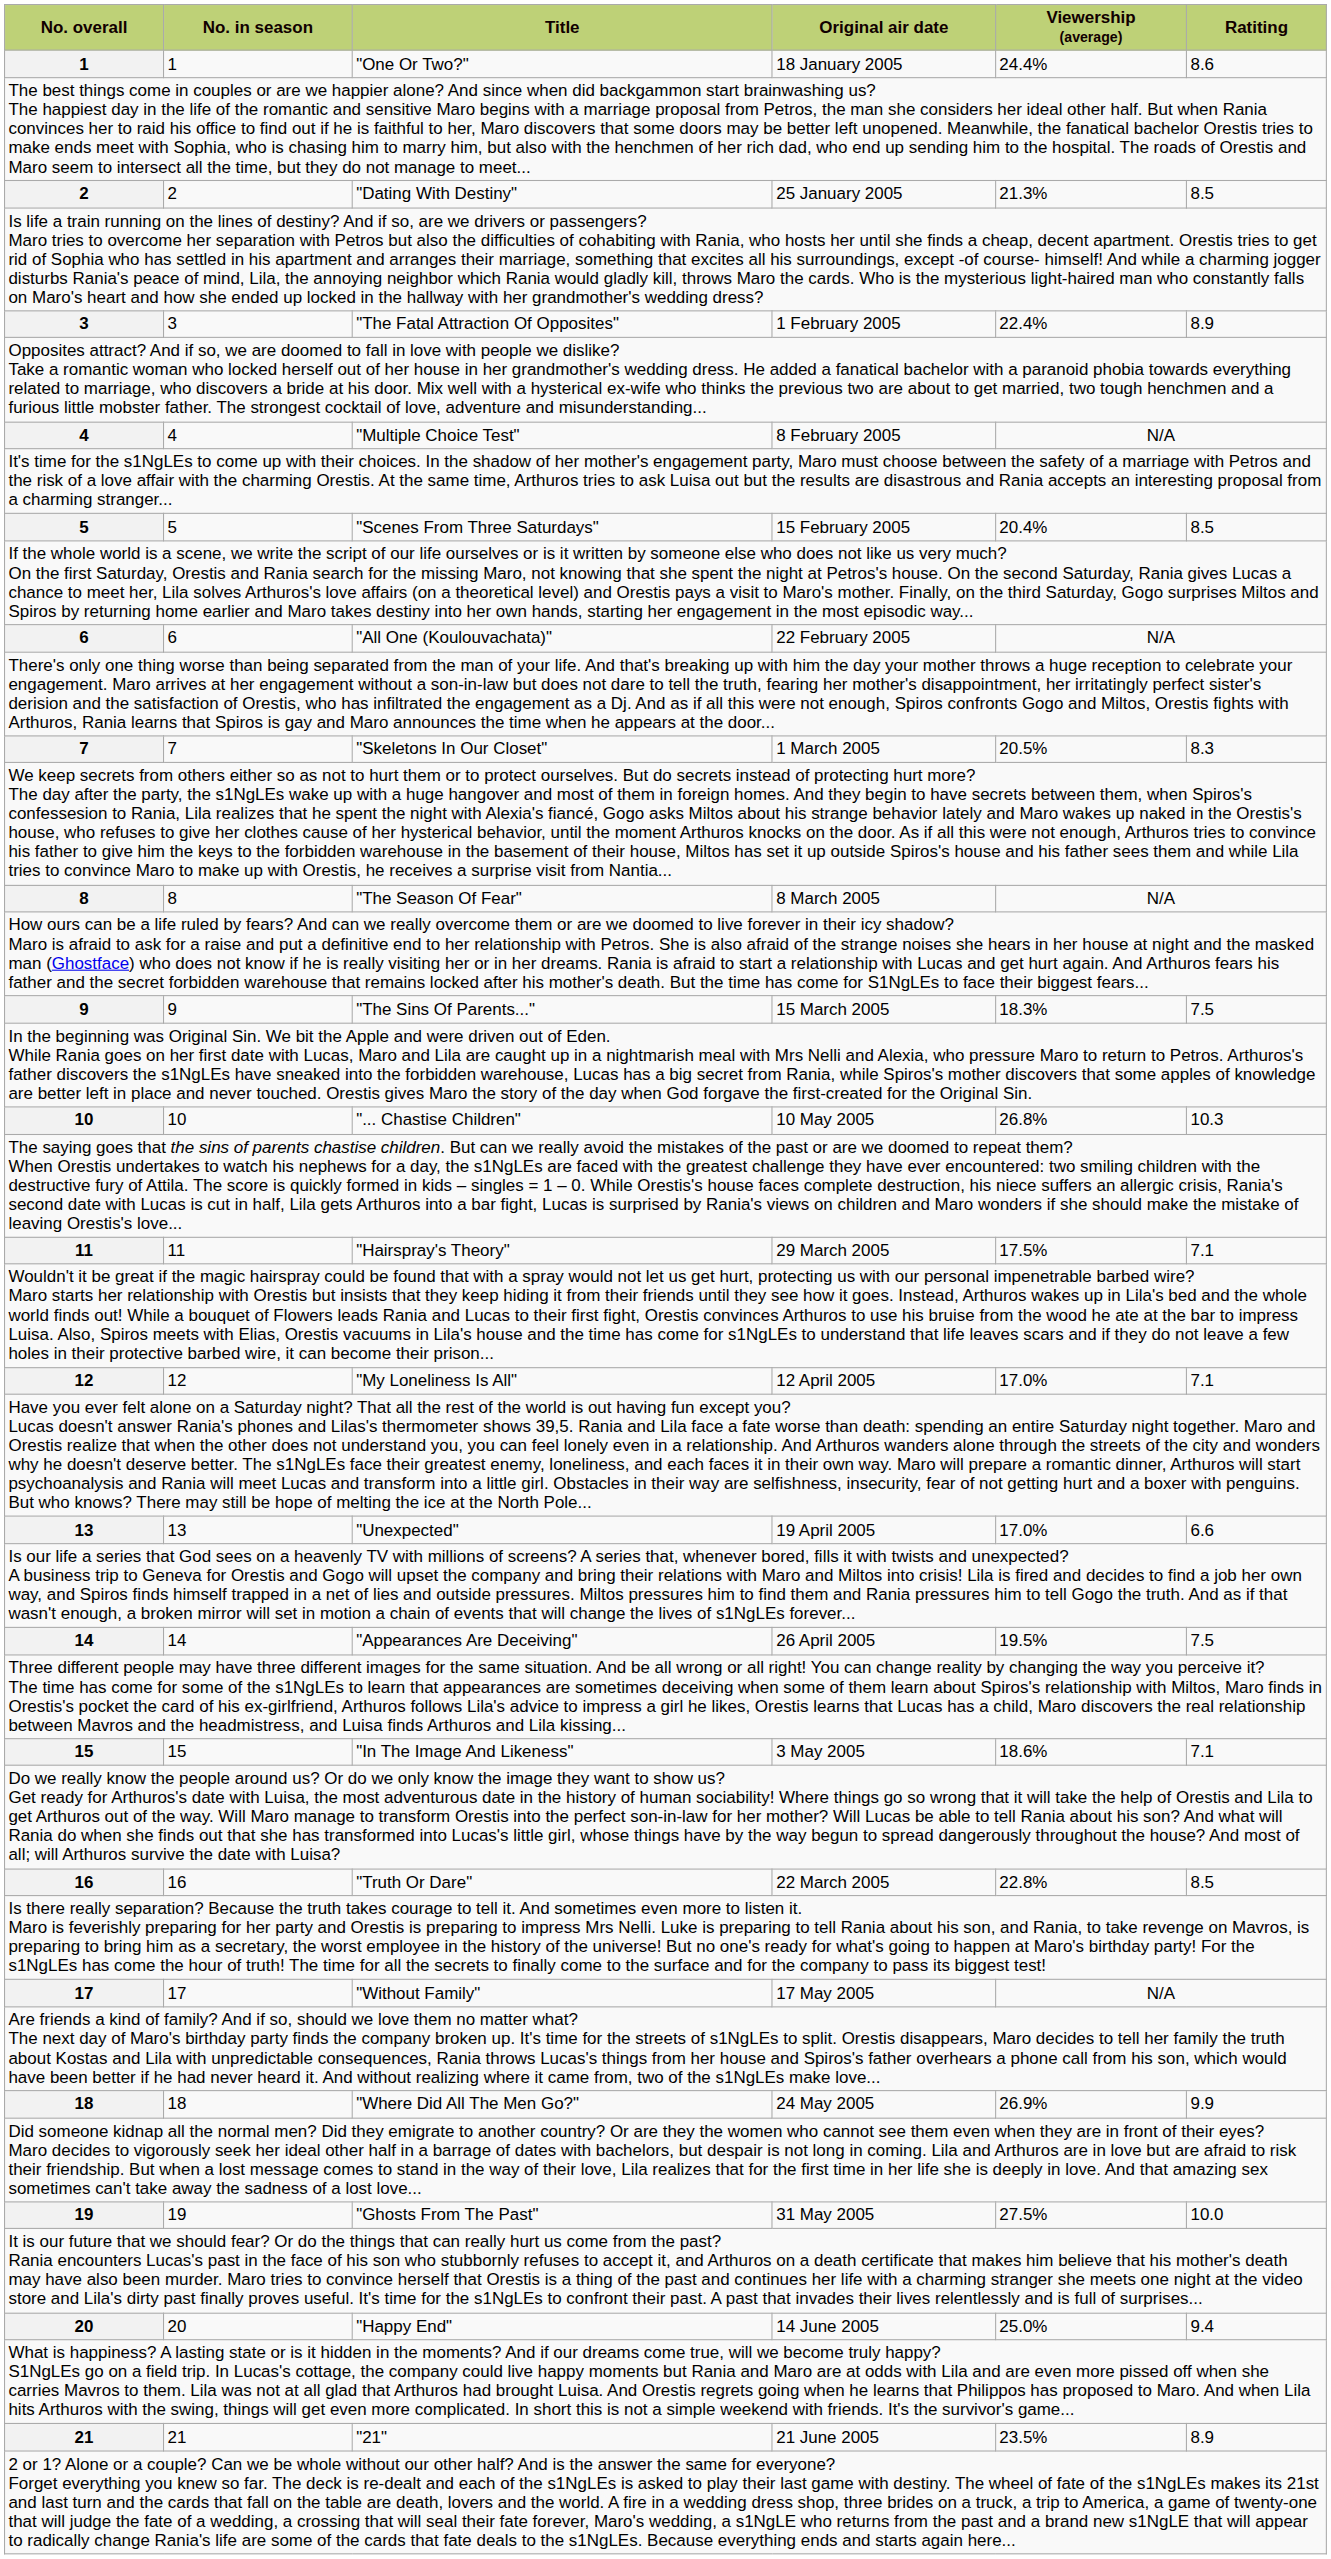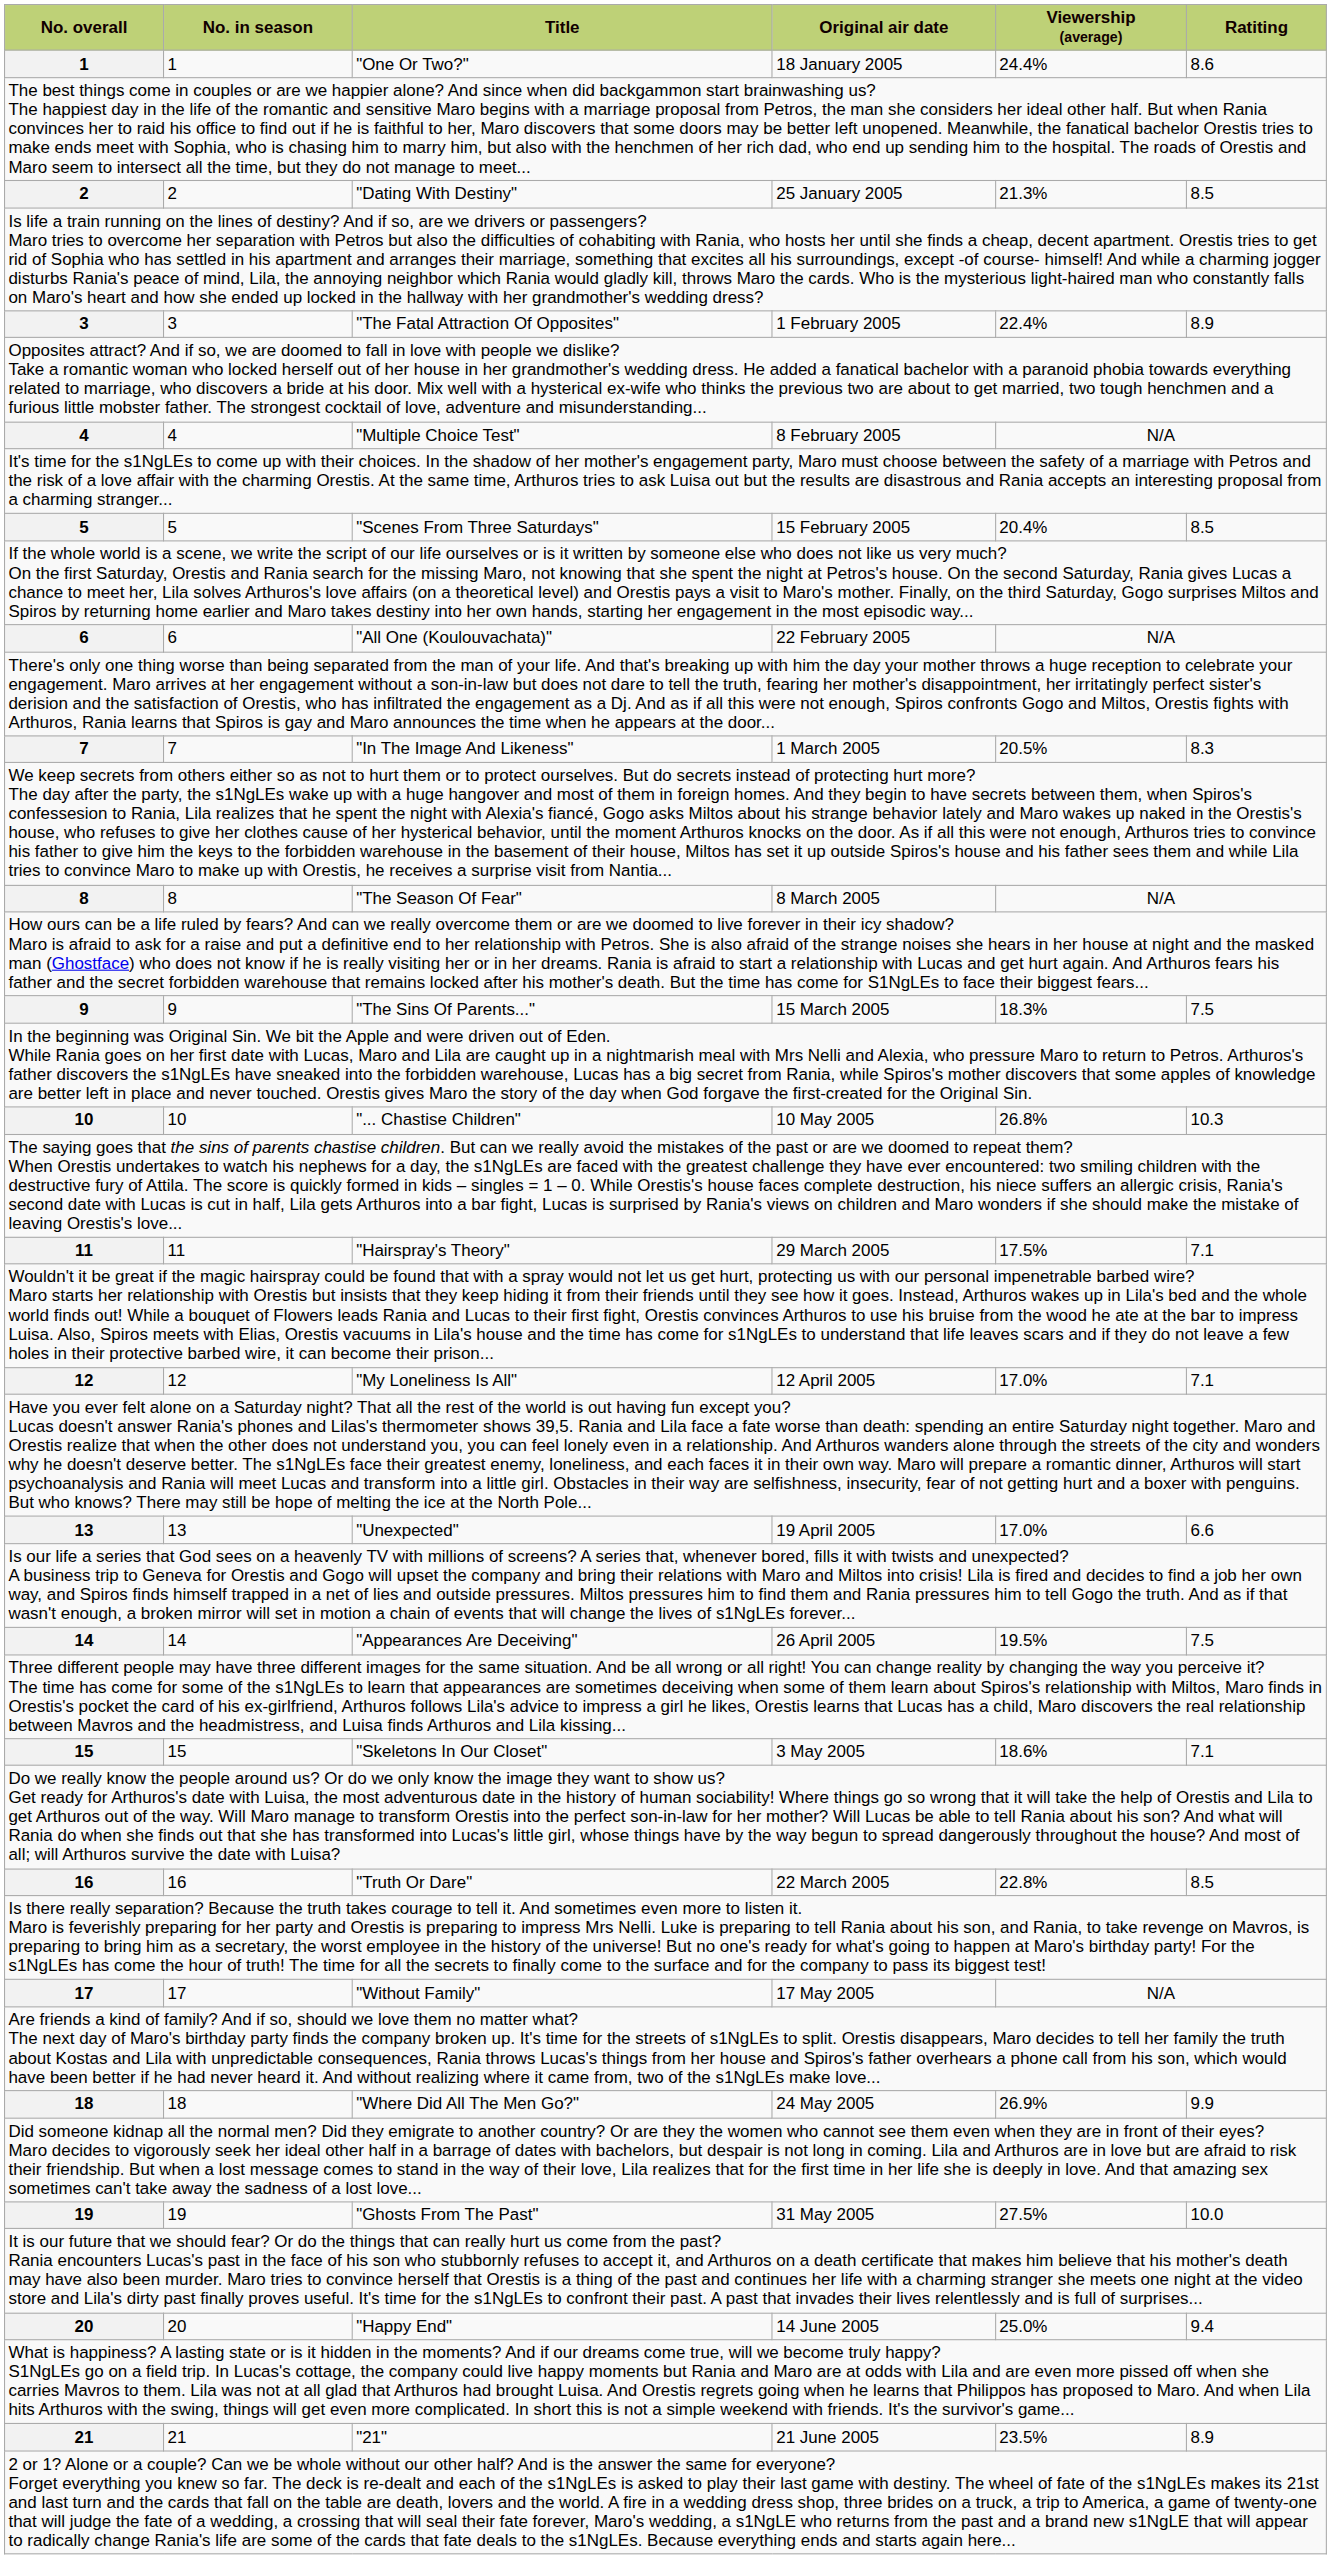(452, 749) "Skeletons In Our Closet" -> (465, 749) "In The Image And Likeness"
(465, 1751) "In The Image And Likeness" -> (452, 1751) "Skeletons In Our Closet"
